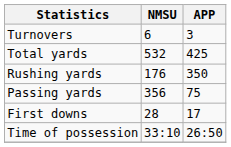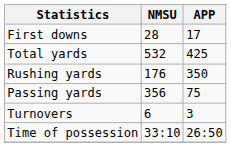rows swapped: (47, 113) <-> (40, 34)
